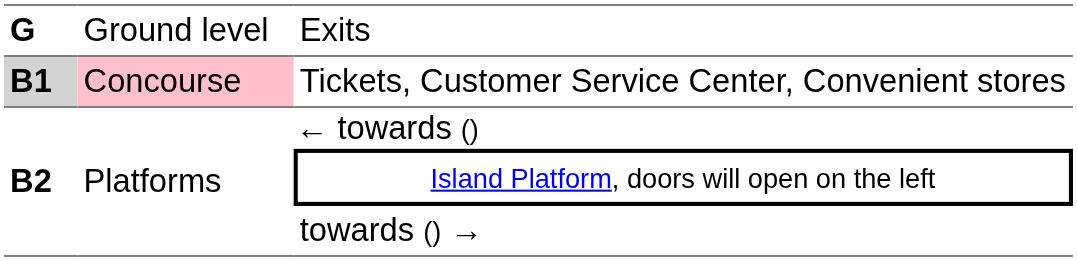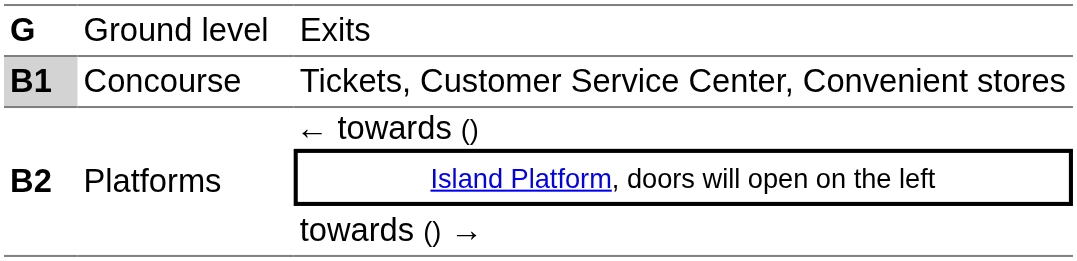(162, 80) pink background -> (162, 80) no background
